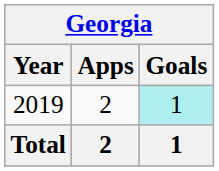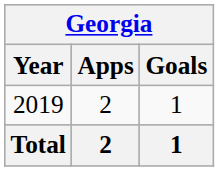(176, 104) paleturquoise background -> (176, 104) no background
